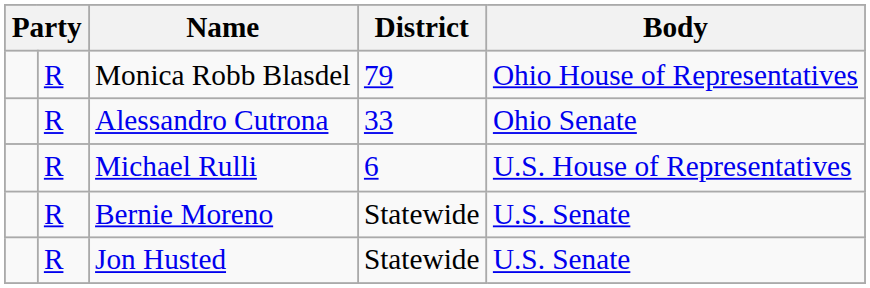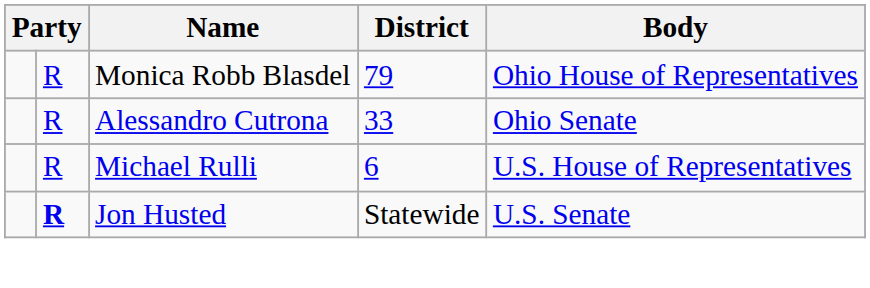- row: (184, 213)
(54, 259) normal -> (54, 213) bold
